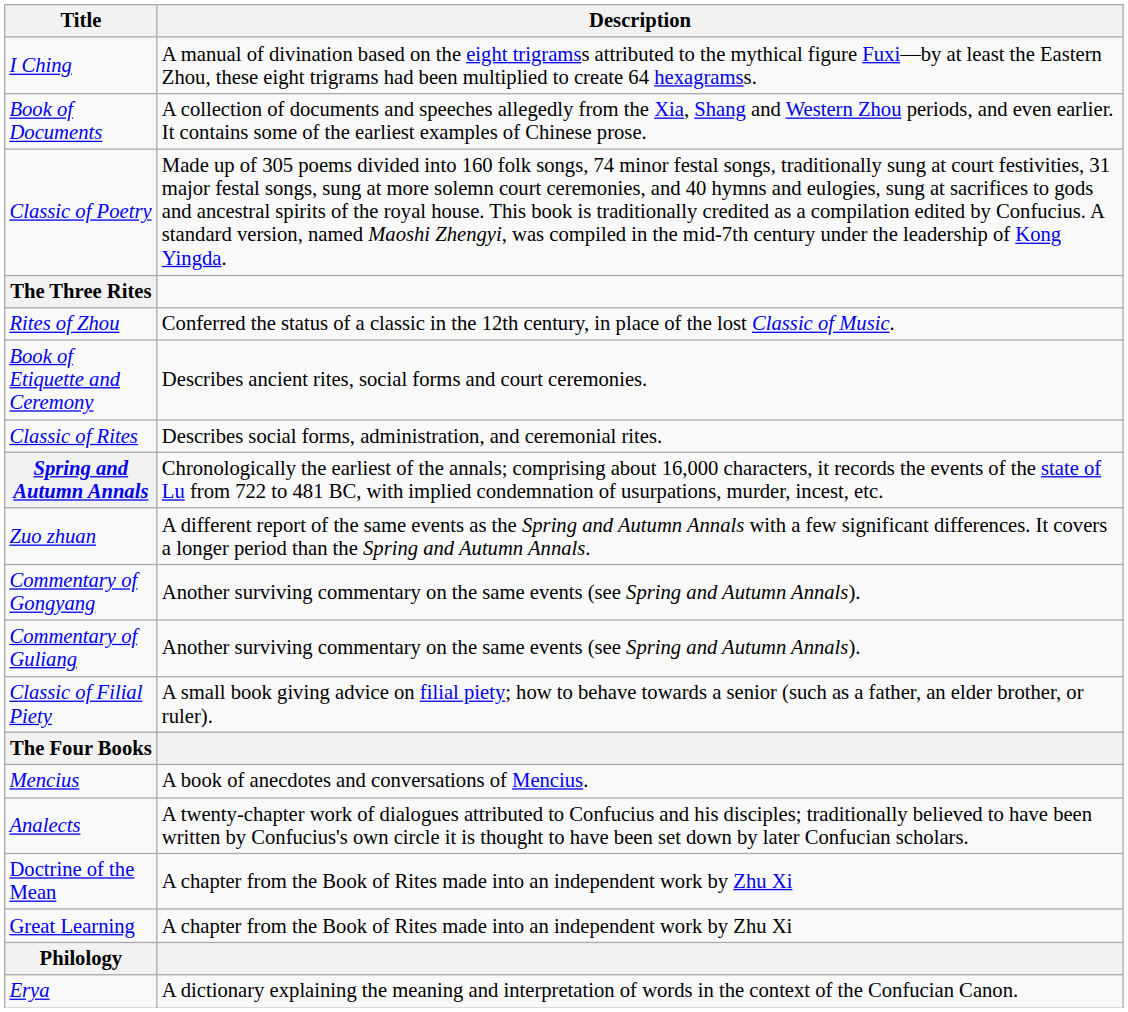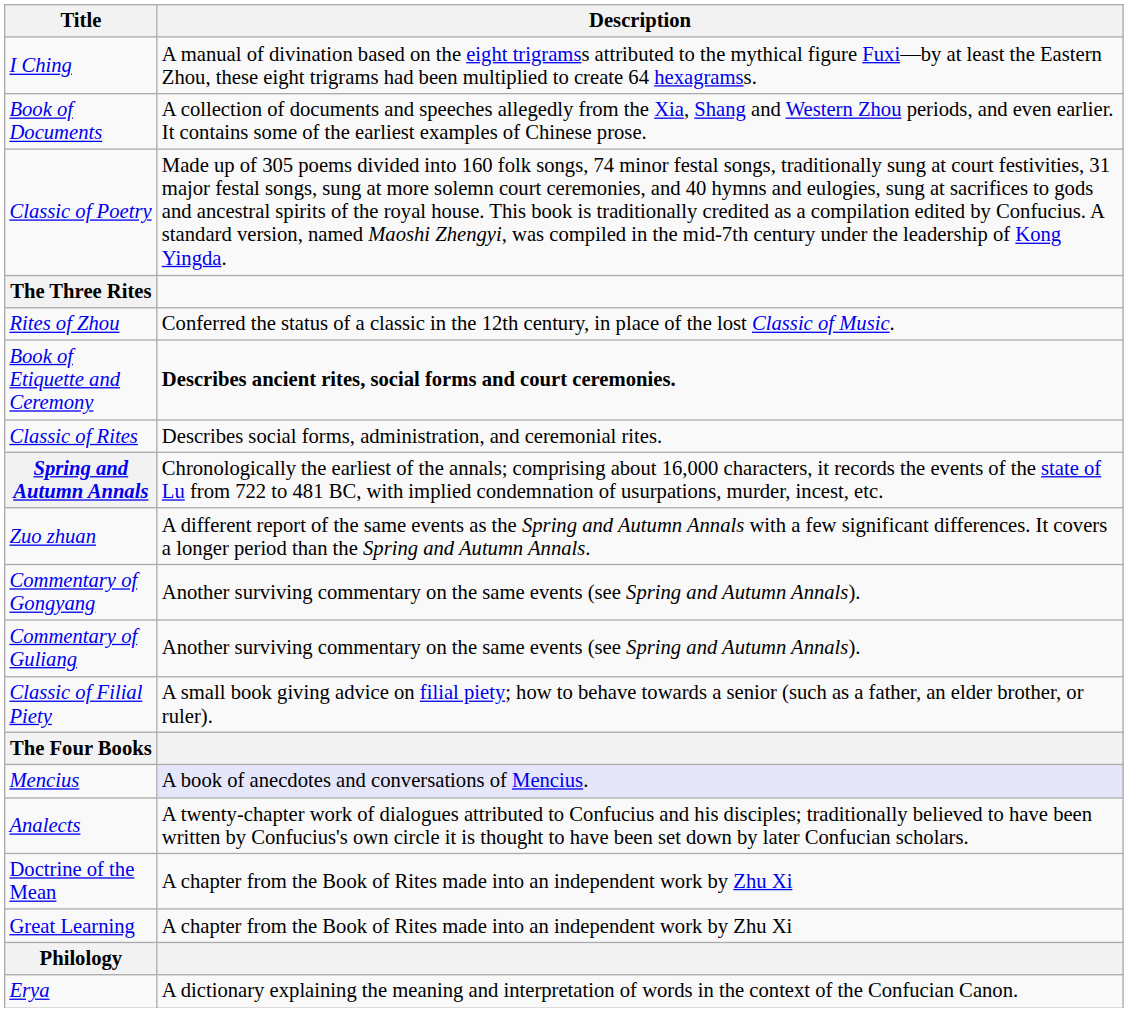(405, 379) normal -> (419, 379) bold
(375, 780) no background -> (375, 780) lavender background
